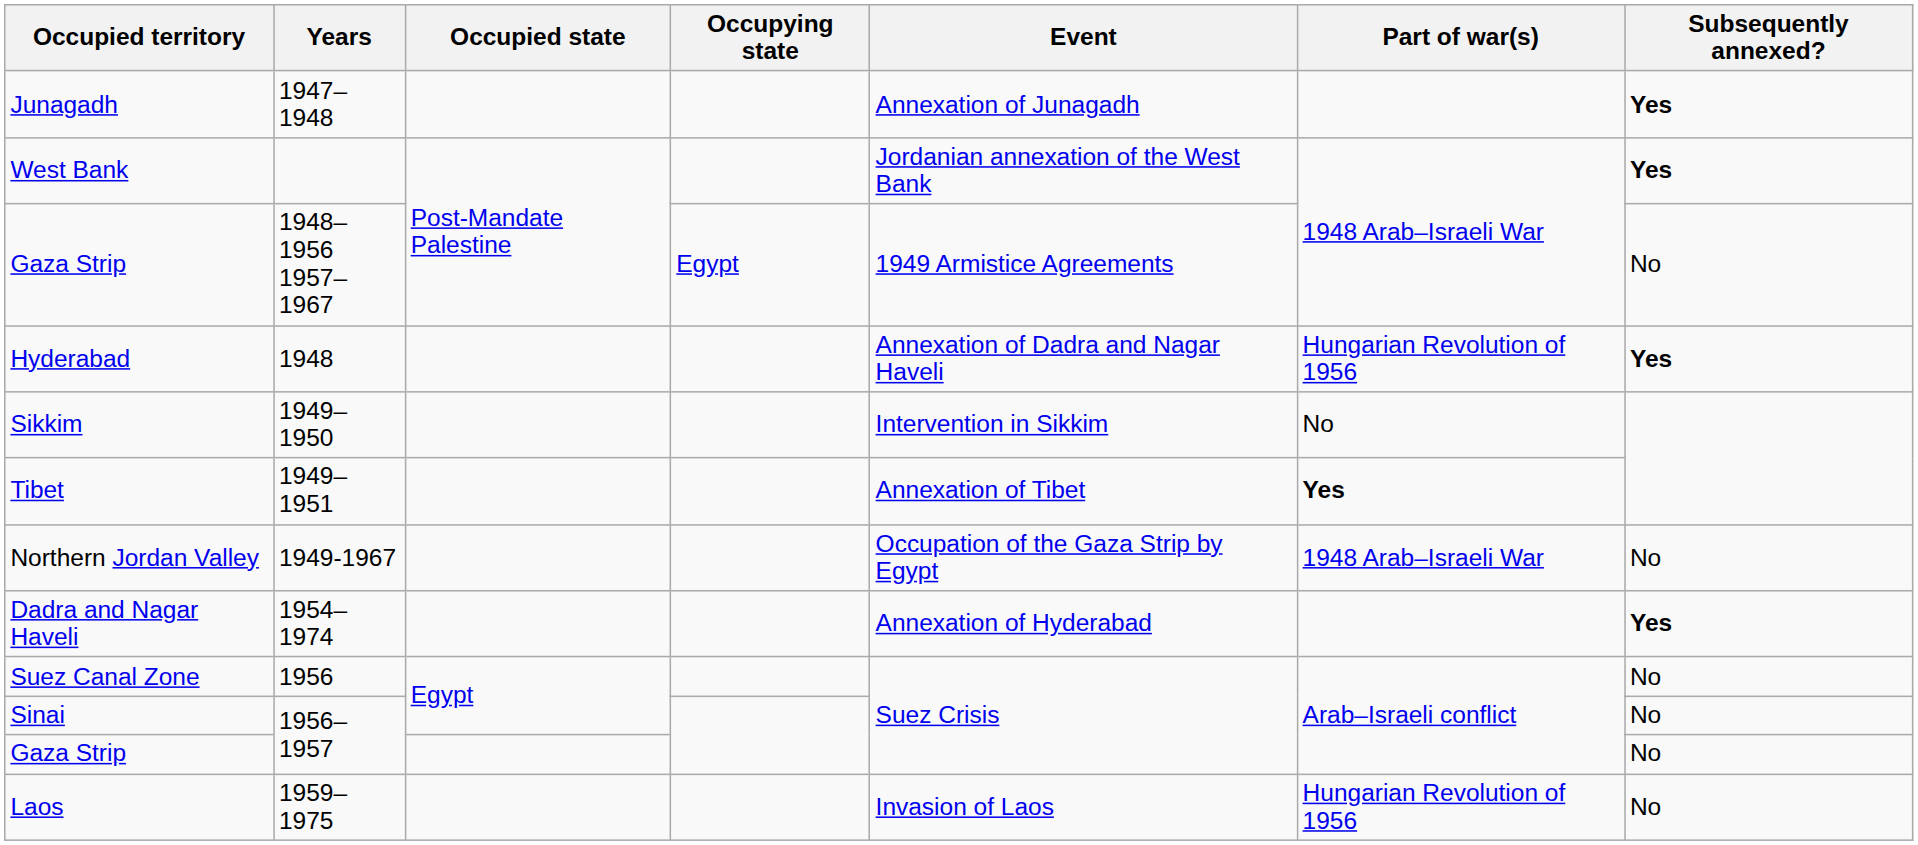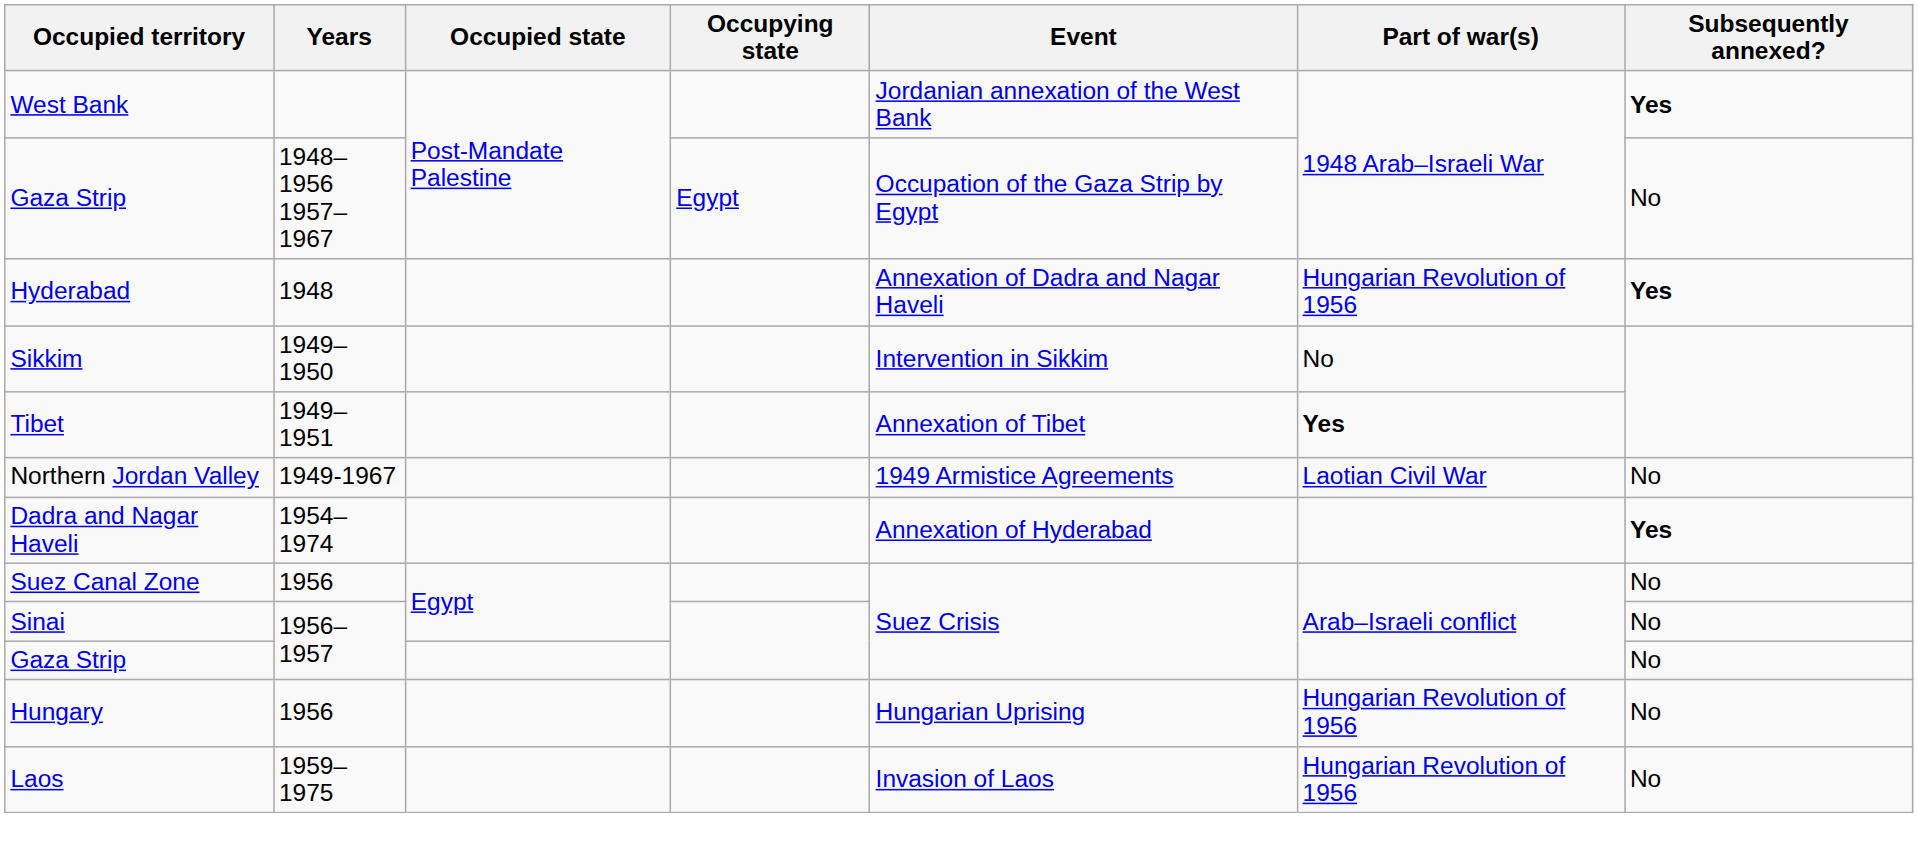- row: (64, 104)
(1025, 264) 1949 Armistice Agreements -> (1049, 197) Occupation of the Gaza Strip by Egypt
(1049, 557) Occupation of the Gaza Strip by Egypt -> (1025, 477) 1949 Armistice Agreements
(1423, 557) 1948 Arab–Israeli War -> (1395, 477) Laotian Civil War
+ row: (57, 712)
